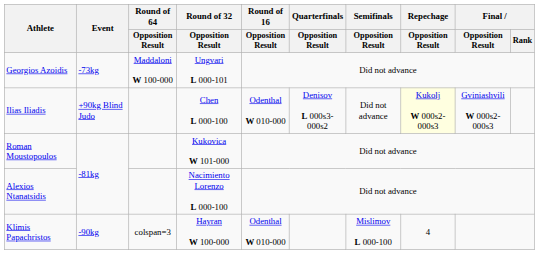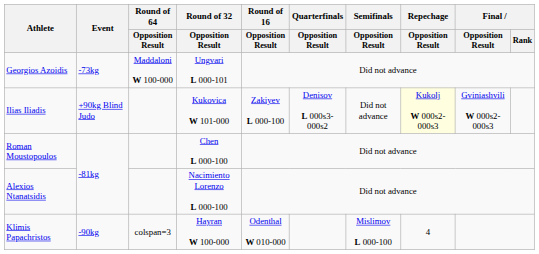(209, 111) Chen L 000-100 -> (209, 111) Kukovica W 101-000
(266, 111) Odenthal W 010-000 -> (266, 111) Zakiyev L 000-100
(209, 151) Kukovica W 101-000 -> (209, 151) Chen L 000-100
